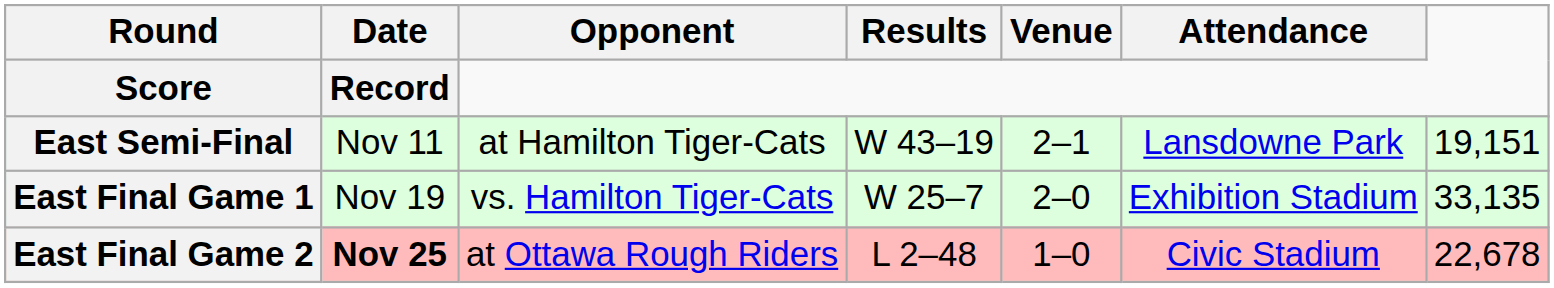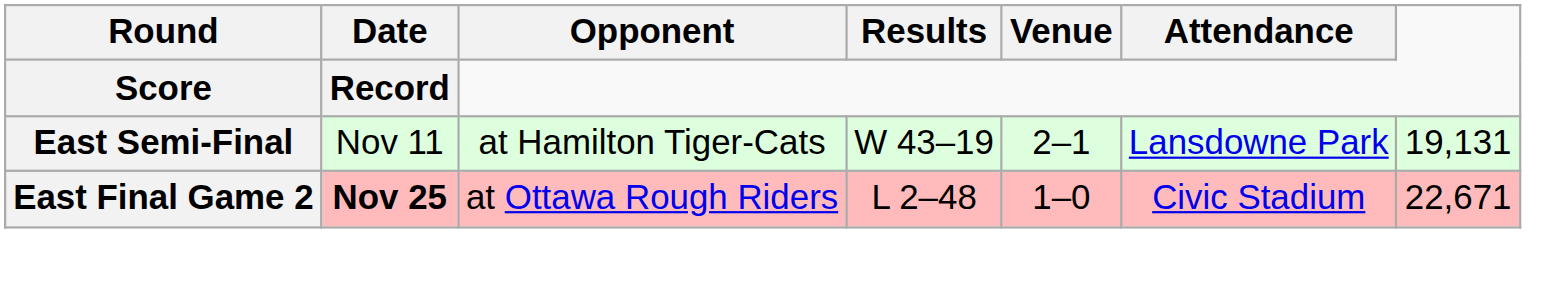(1487, 142) 19,151 -> (1458, 142) 19,131
- row: (163, 198)
(1487, 253) 22,678 -> (1458, 198) 22,671
